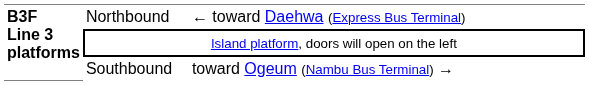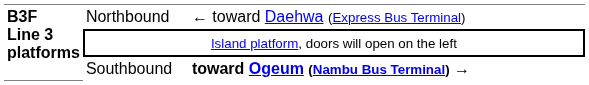(323, 68) normal -> (331, 68) bold
